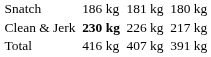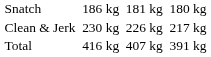(101, 27) bold -> (101, 27) normal
